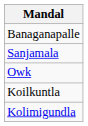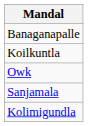(33, 53) Sanjamala -> (34, 53) Koilkuntla
(34, 92) Koilkuntla -> (33, 92) Sanjamala
